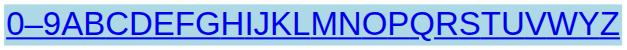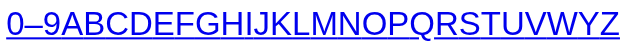(313, 24) lightblue background -> (313, 24) no background
